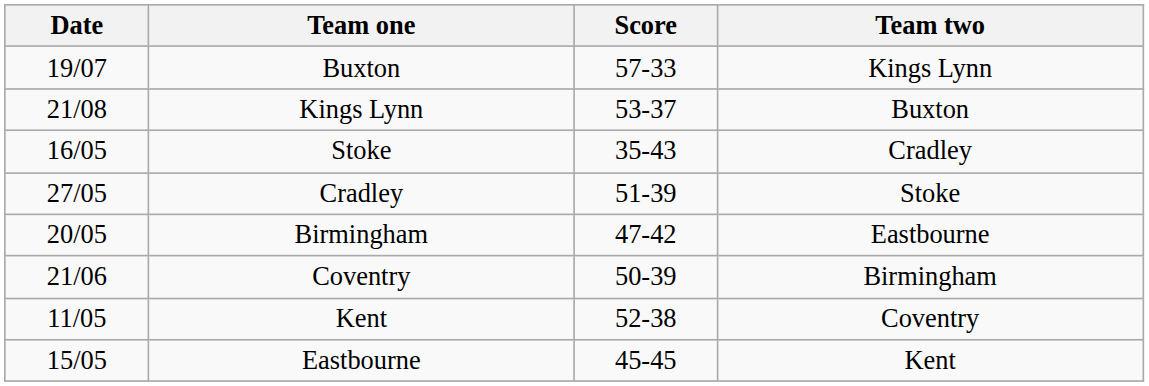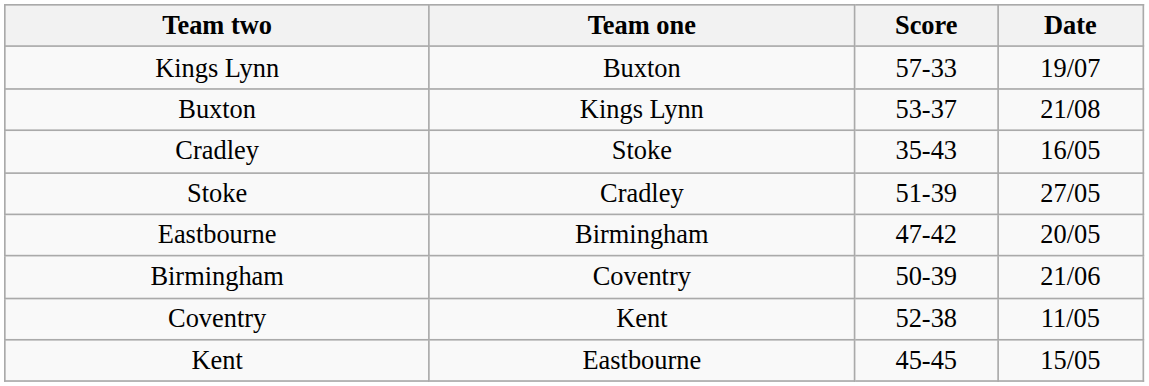columns swapped: (77, 25) <-> (930, 25)
